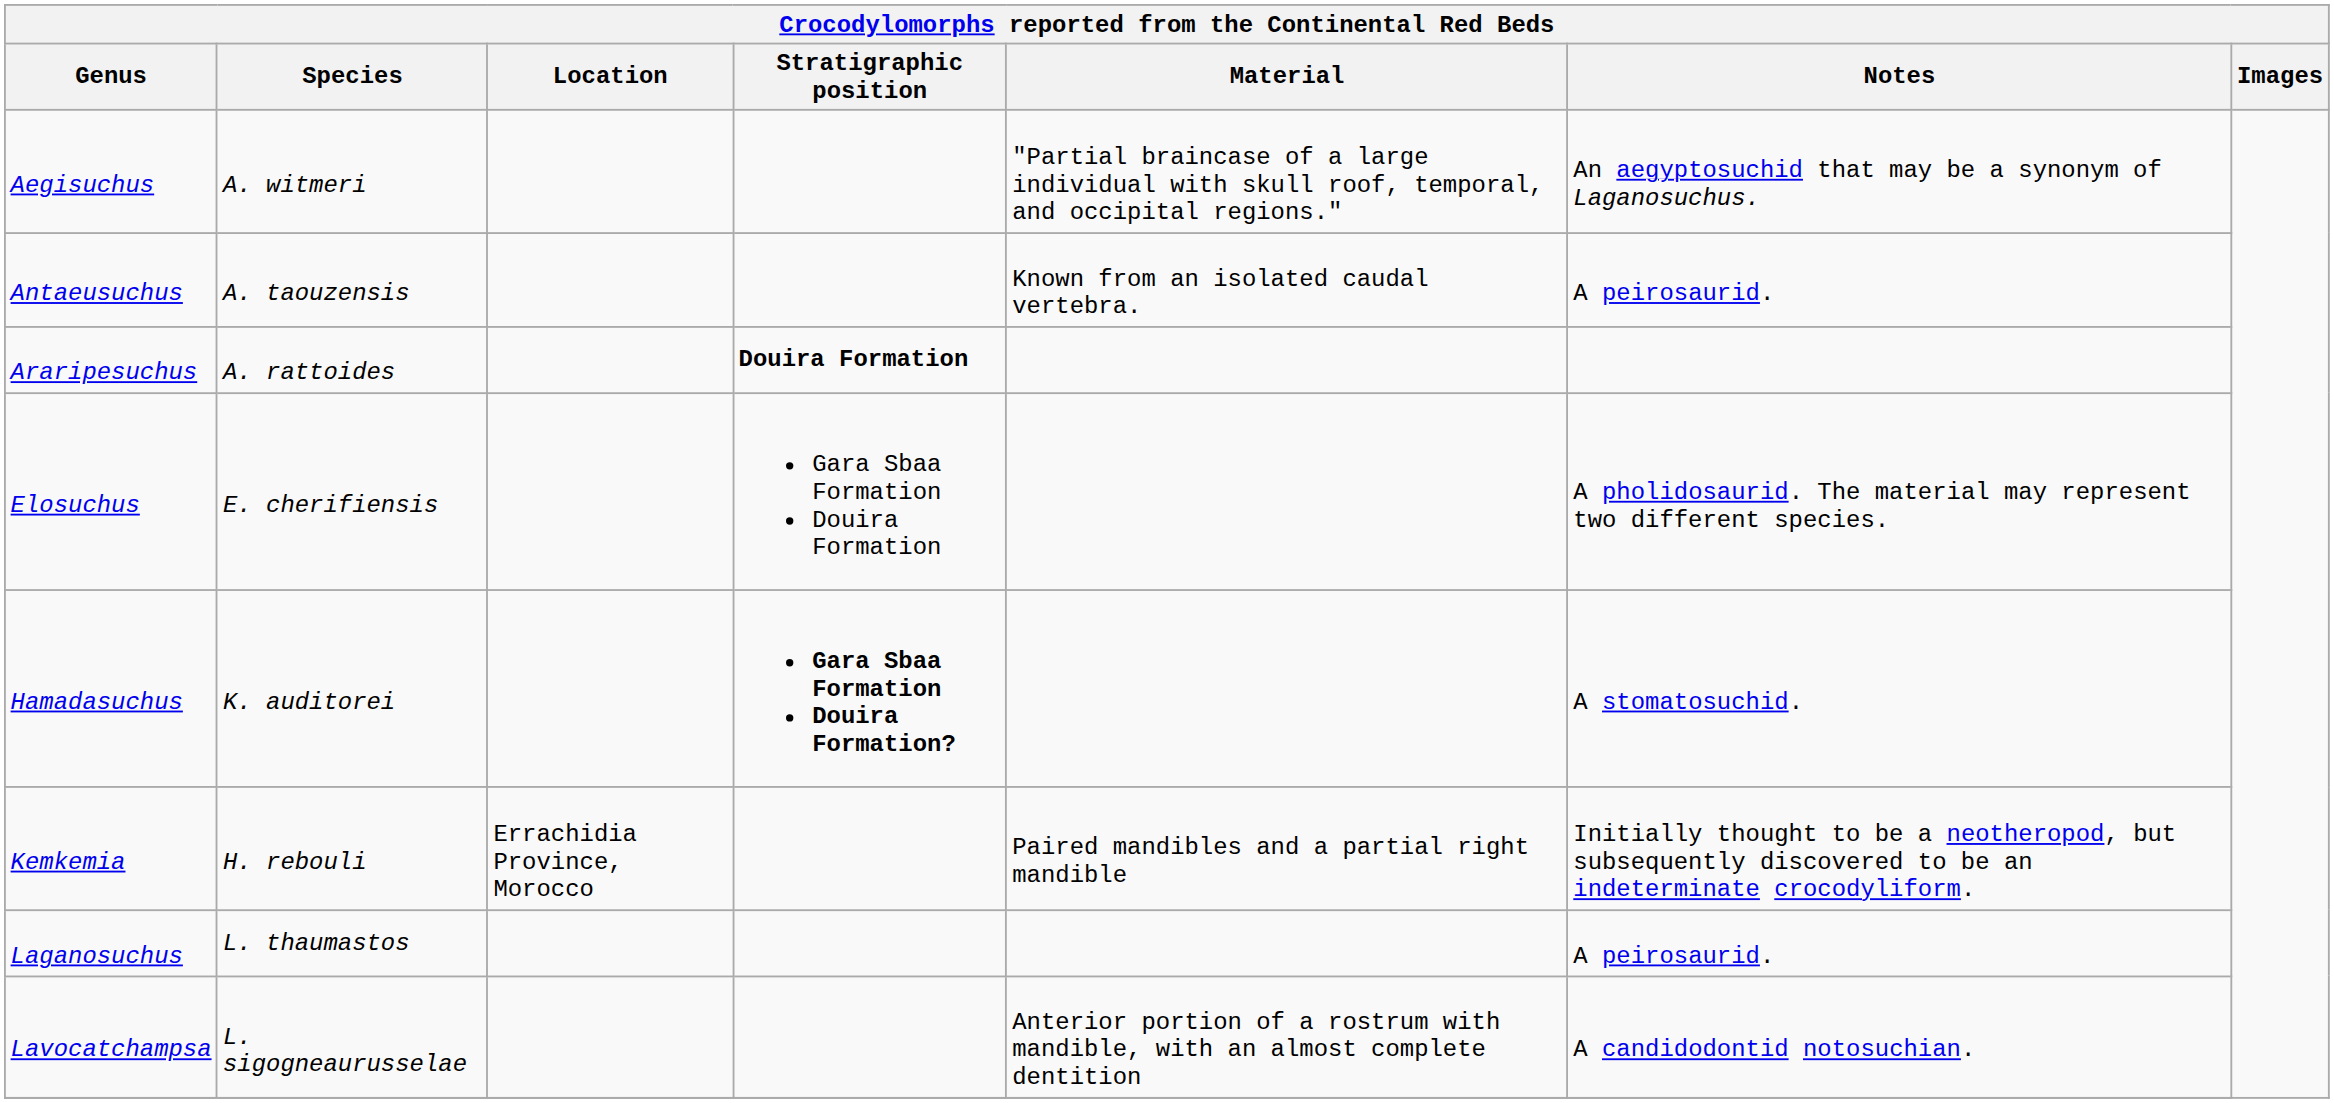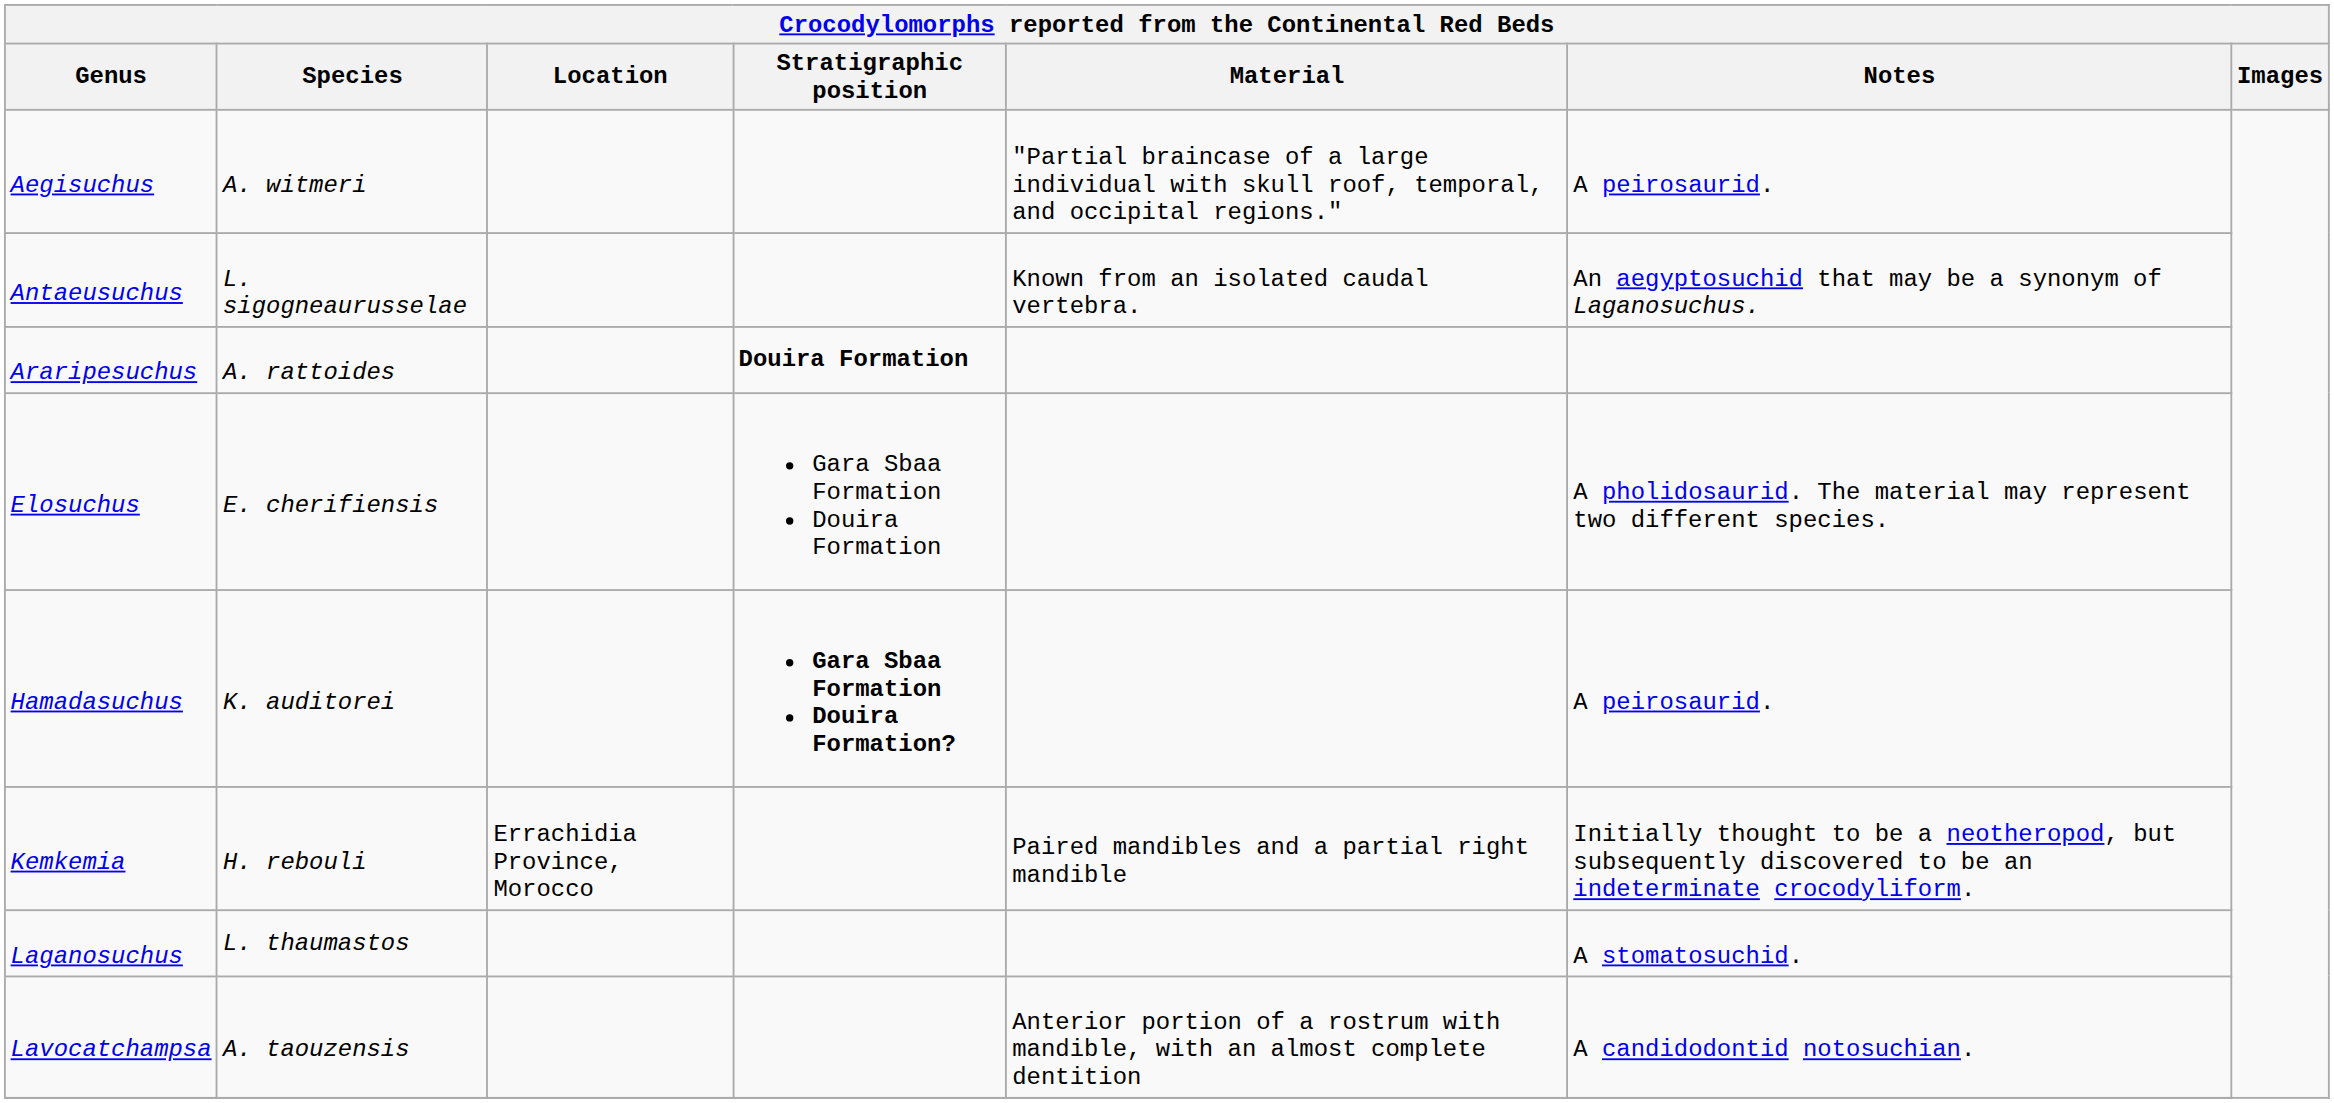(1868, 185) An aegyptosuchid that may be a synonym of Laganosuchus. -> (1674, 185) A peirosaurid.
(316, 293) A. taouzensis -> (345, 293) L. sigogneaurusselae
(1674, 293) A peirosaurid. -> (1868, 293) An aegyptosuchid that may be a synonym of Laganosuchus.
(1688, 703) A stomatosuchid. -> (1674, 703) A peirosaurid.
(1674, 956) A peirosaurid. -> (1688, 956) A stomatosuchid.
(345, 1051) L. sigogneaurusselae -> (316, 1051) A. taouzensis
